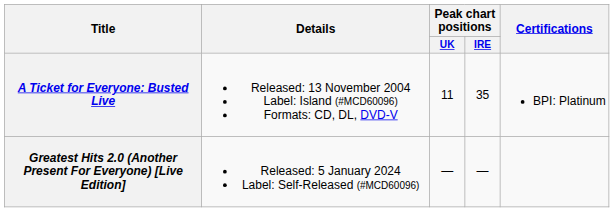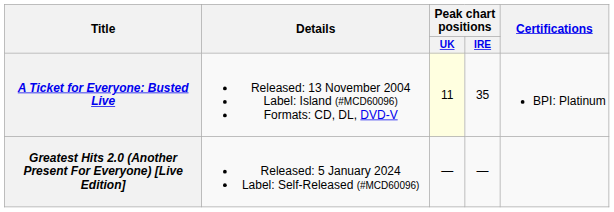(447, 94) no background -> (447, 94) lightyellow background
